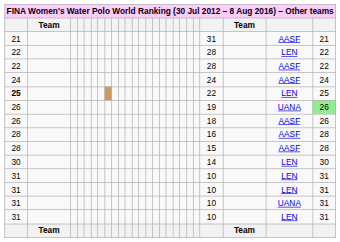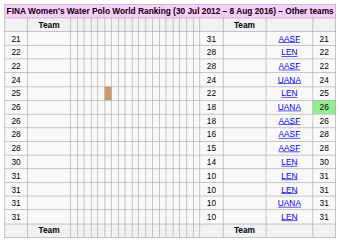(289, 80) AASF -> (289, 80) UANA
(16, 93) bold -> (16, 93) normal
(211, 107) 19 -> (211, 107) 18
